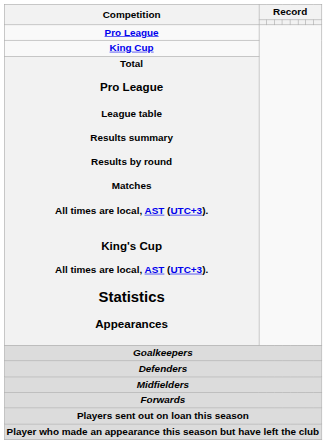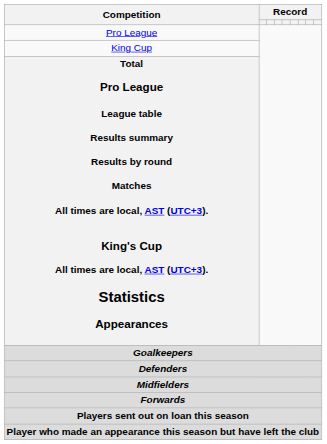(132, 32) bold -> (132, 32) normal
(132, 48) bold -> (132, 48) normal
